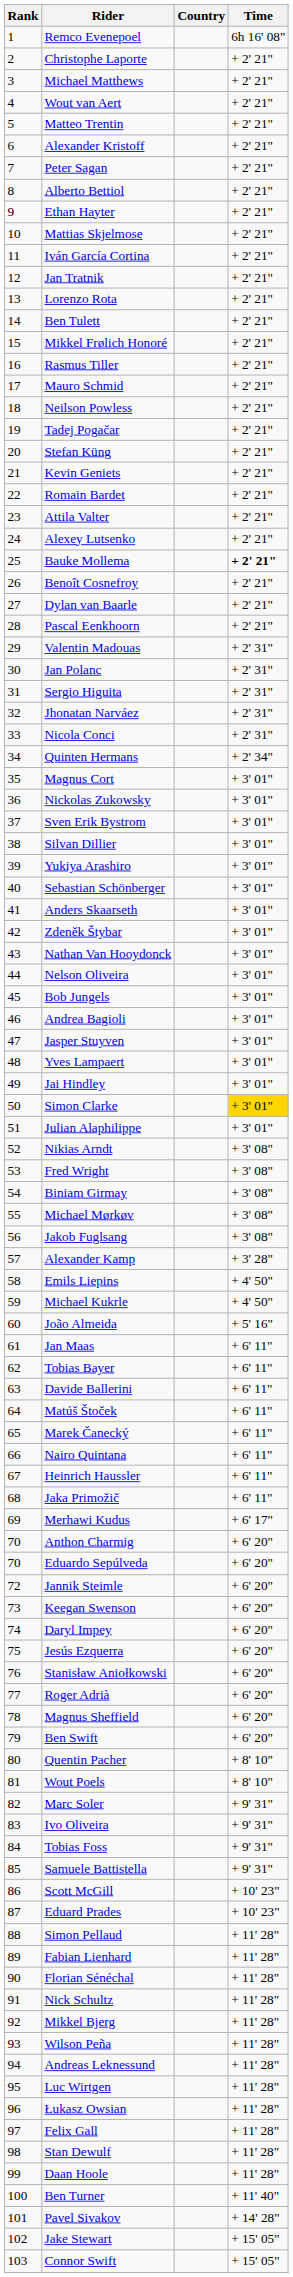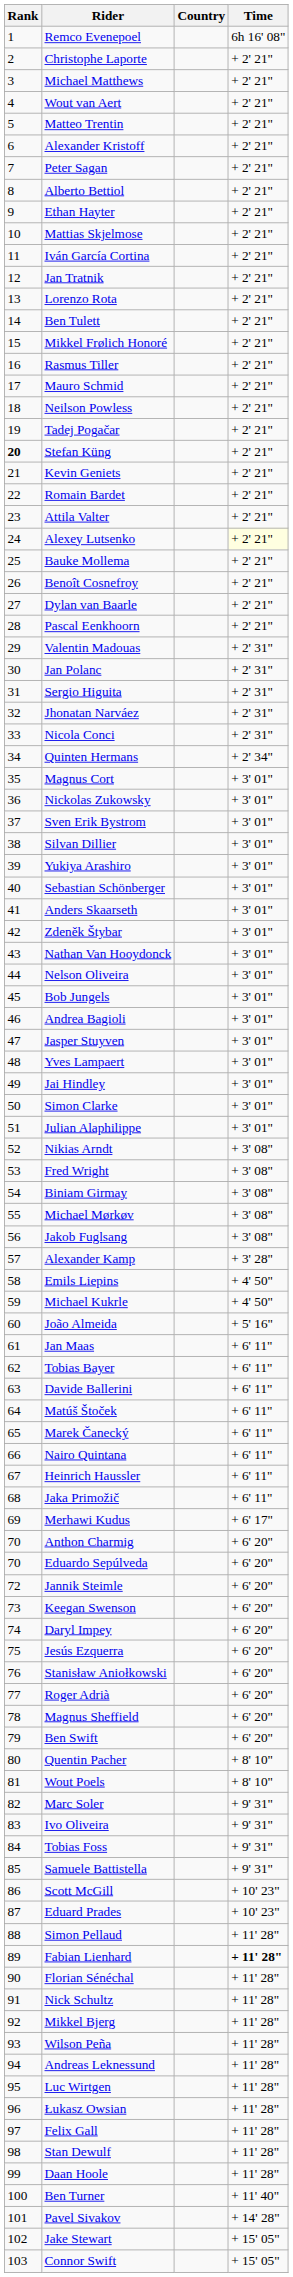(14, 451) normal -> (14, 451) bold
(252, 538) no background -> (252, 538) lightyellow background
(254, 560) bold -> (252, 560) normal
(252, 1105) gold background -> (252, 1105) no background
(255, 1956) normal -> (257, 1956) bold
